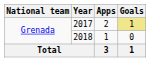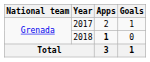(132, 24) khaki background -> (132, 24) no background
(106, 37) normal -> (106, 37) bold
